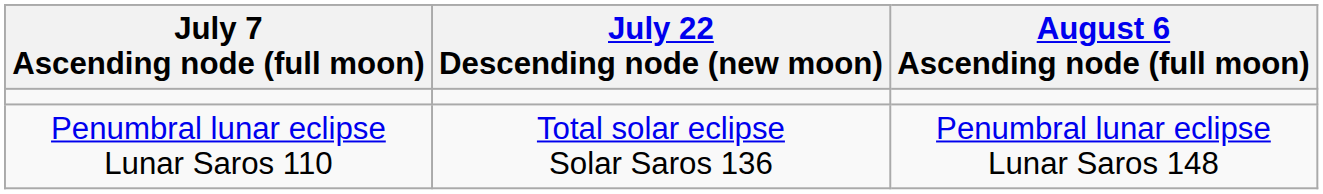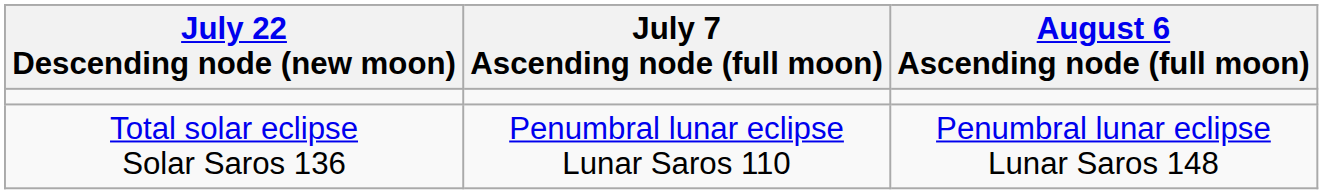columns swapped: (218, 46) <-> (661, 46)
